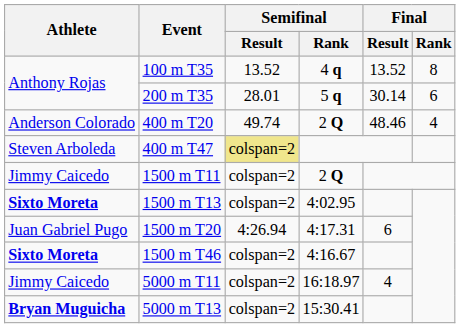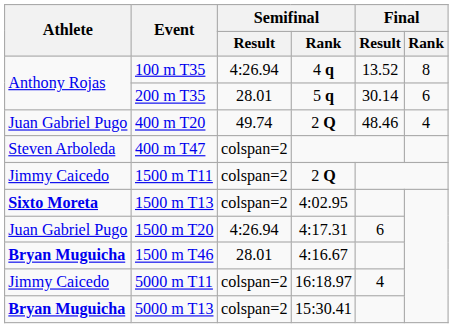(262, 69) 13.52 -> (254, 69) 4:26.94
(72, 123) Anderson Colorado -> (68, 123) Juan Gabriel Pugo
(262, 149) khaki background -> (254, 149) no background
(53, 256) Sixto Moreta -> (67, 256) Bryan Muguicha
(262, 256) colspan=2 -> (254, 256) 28.01
